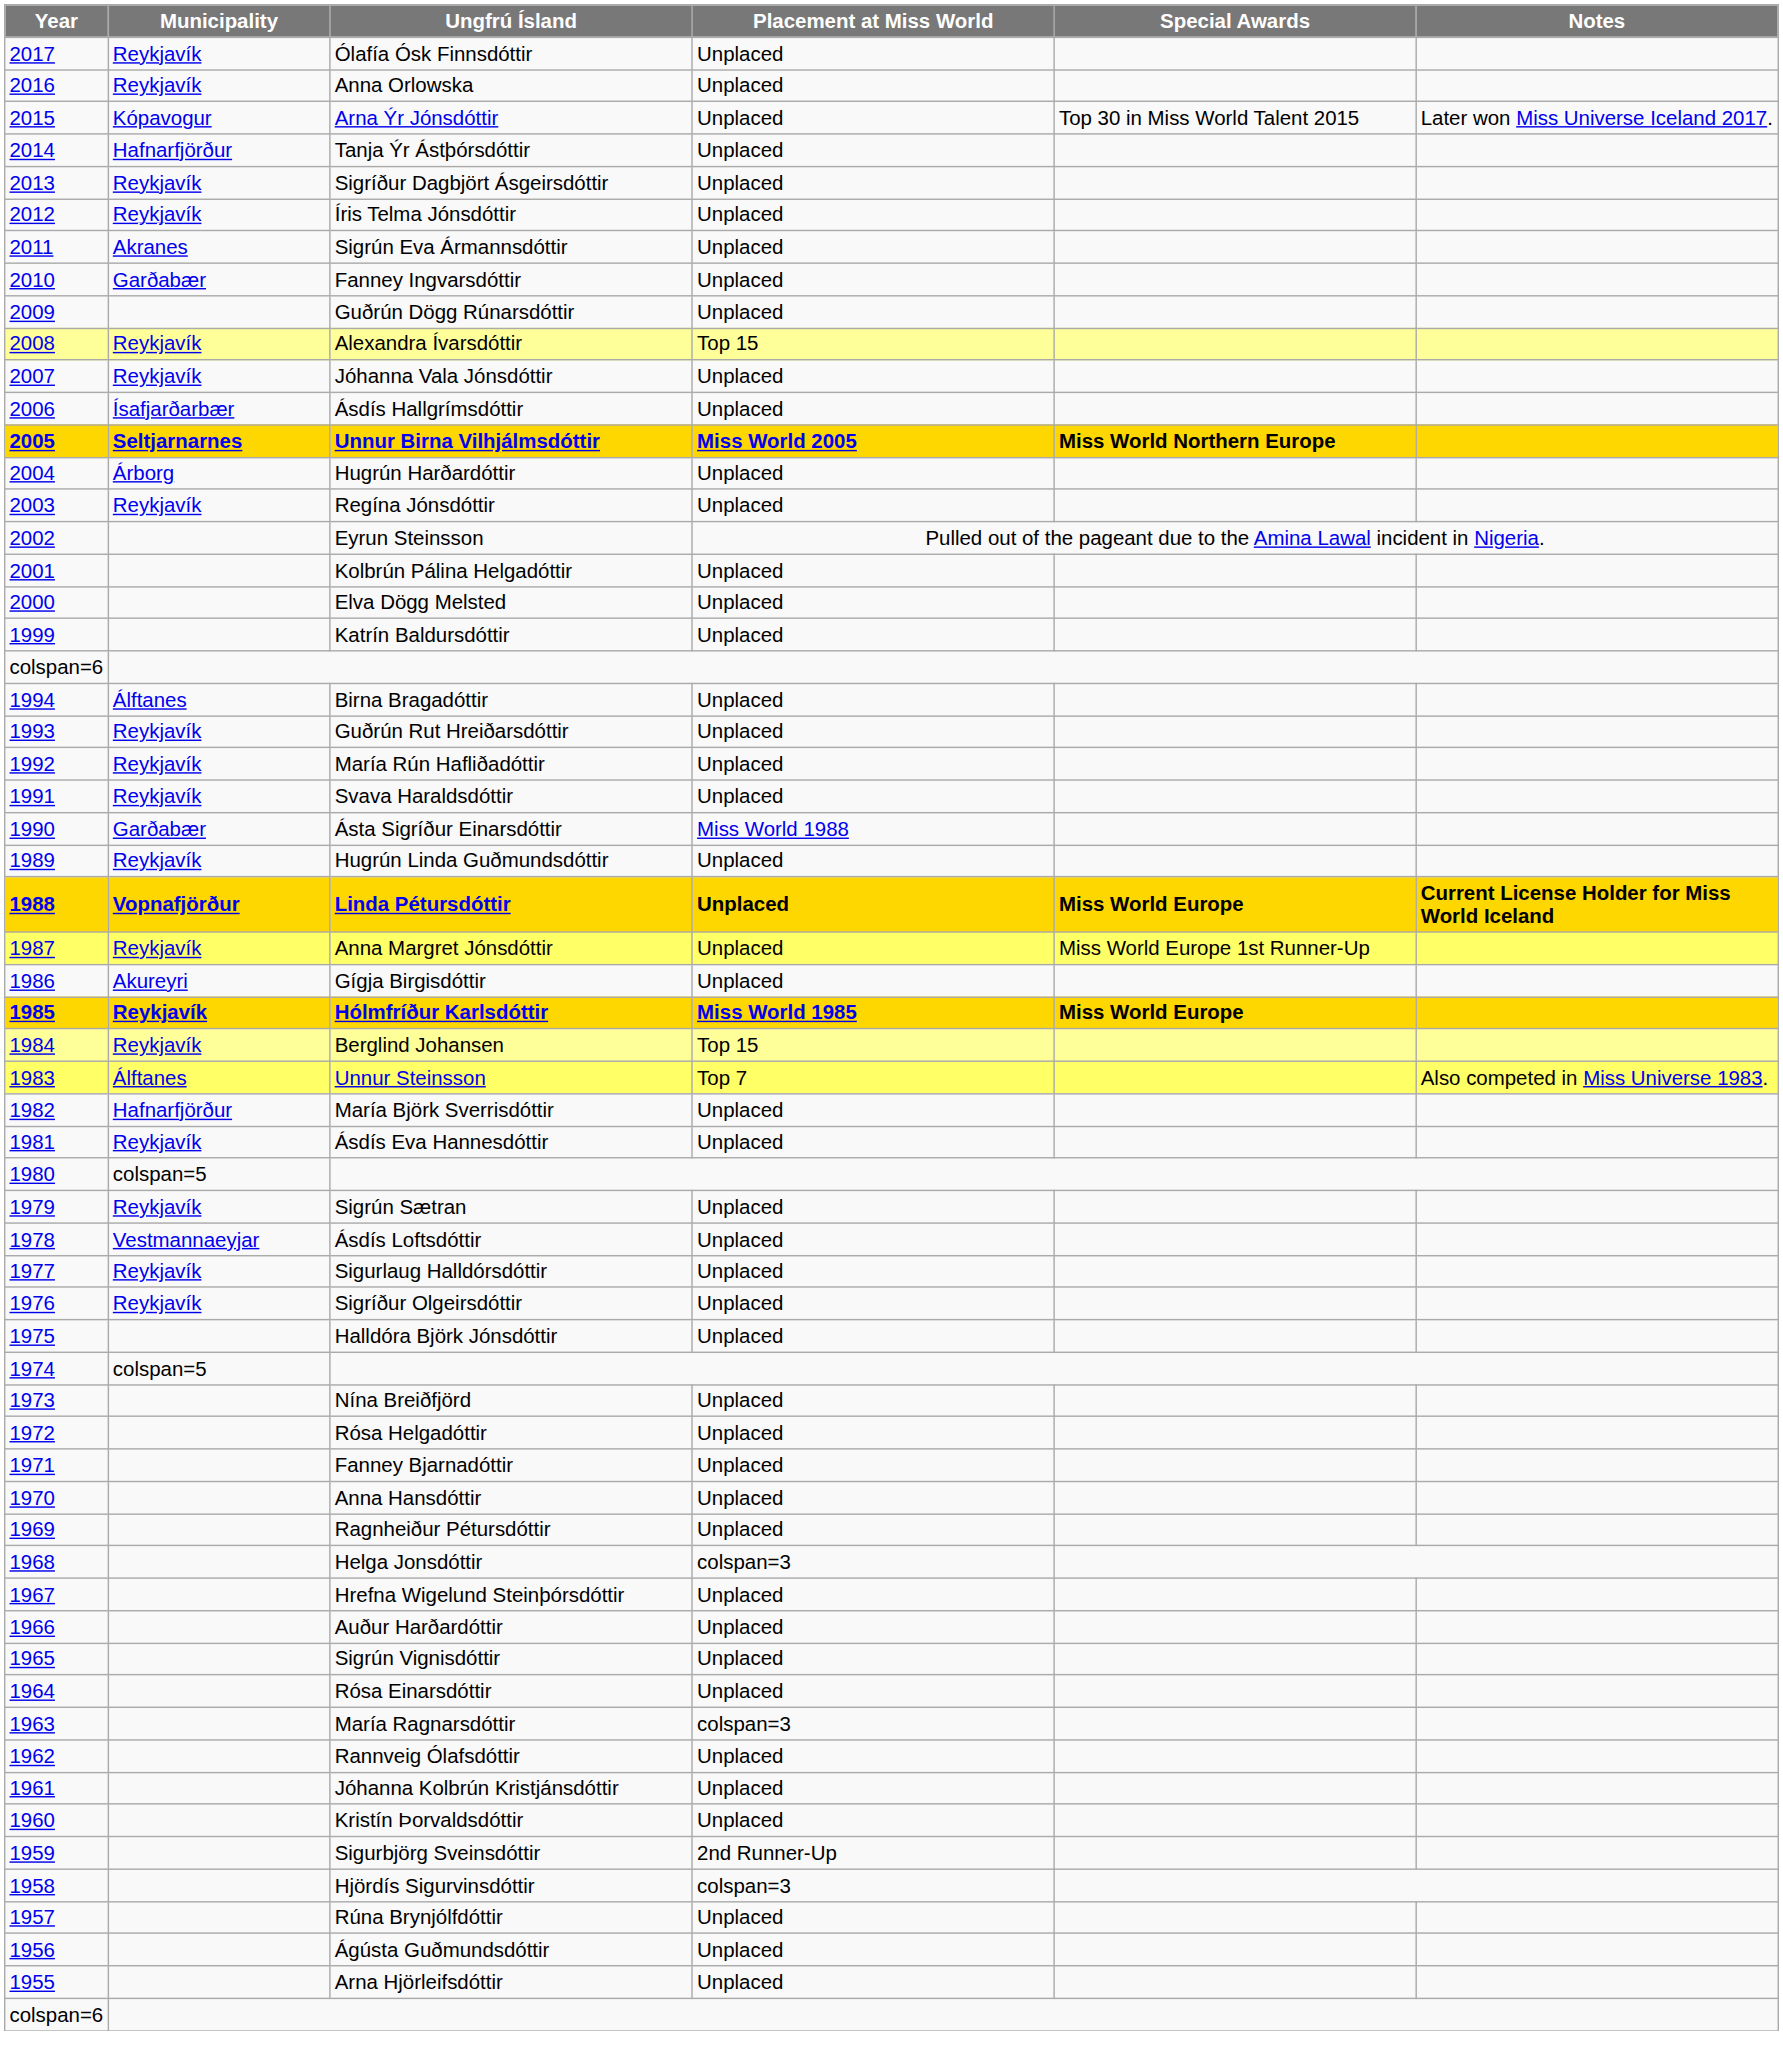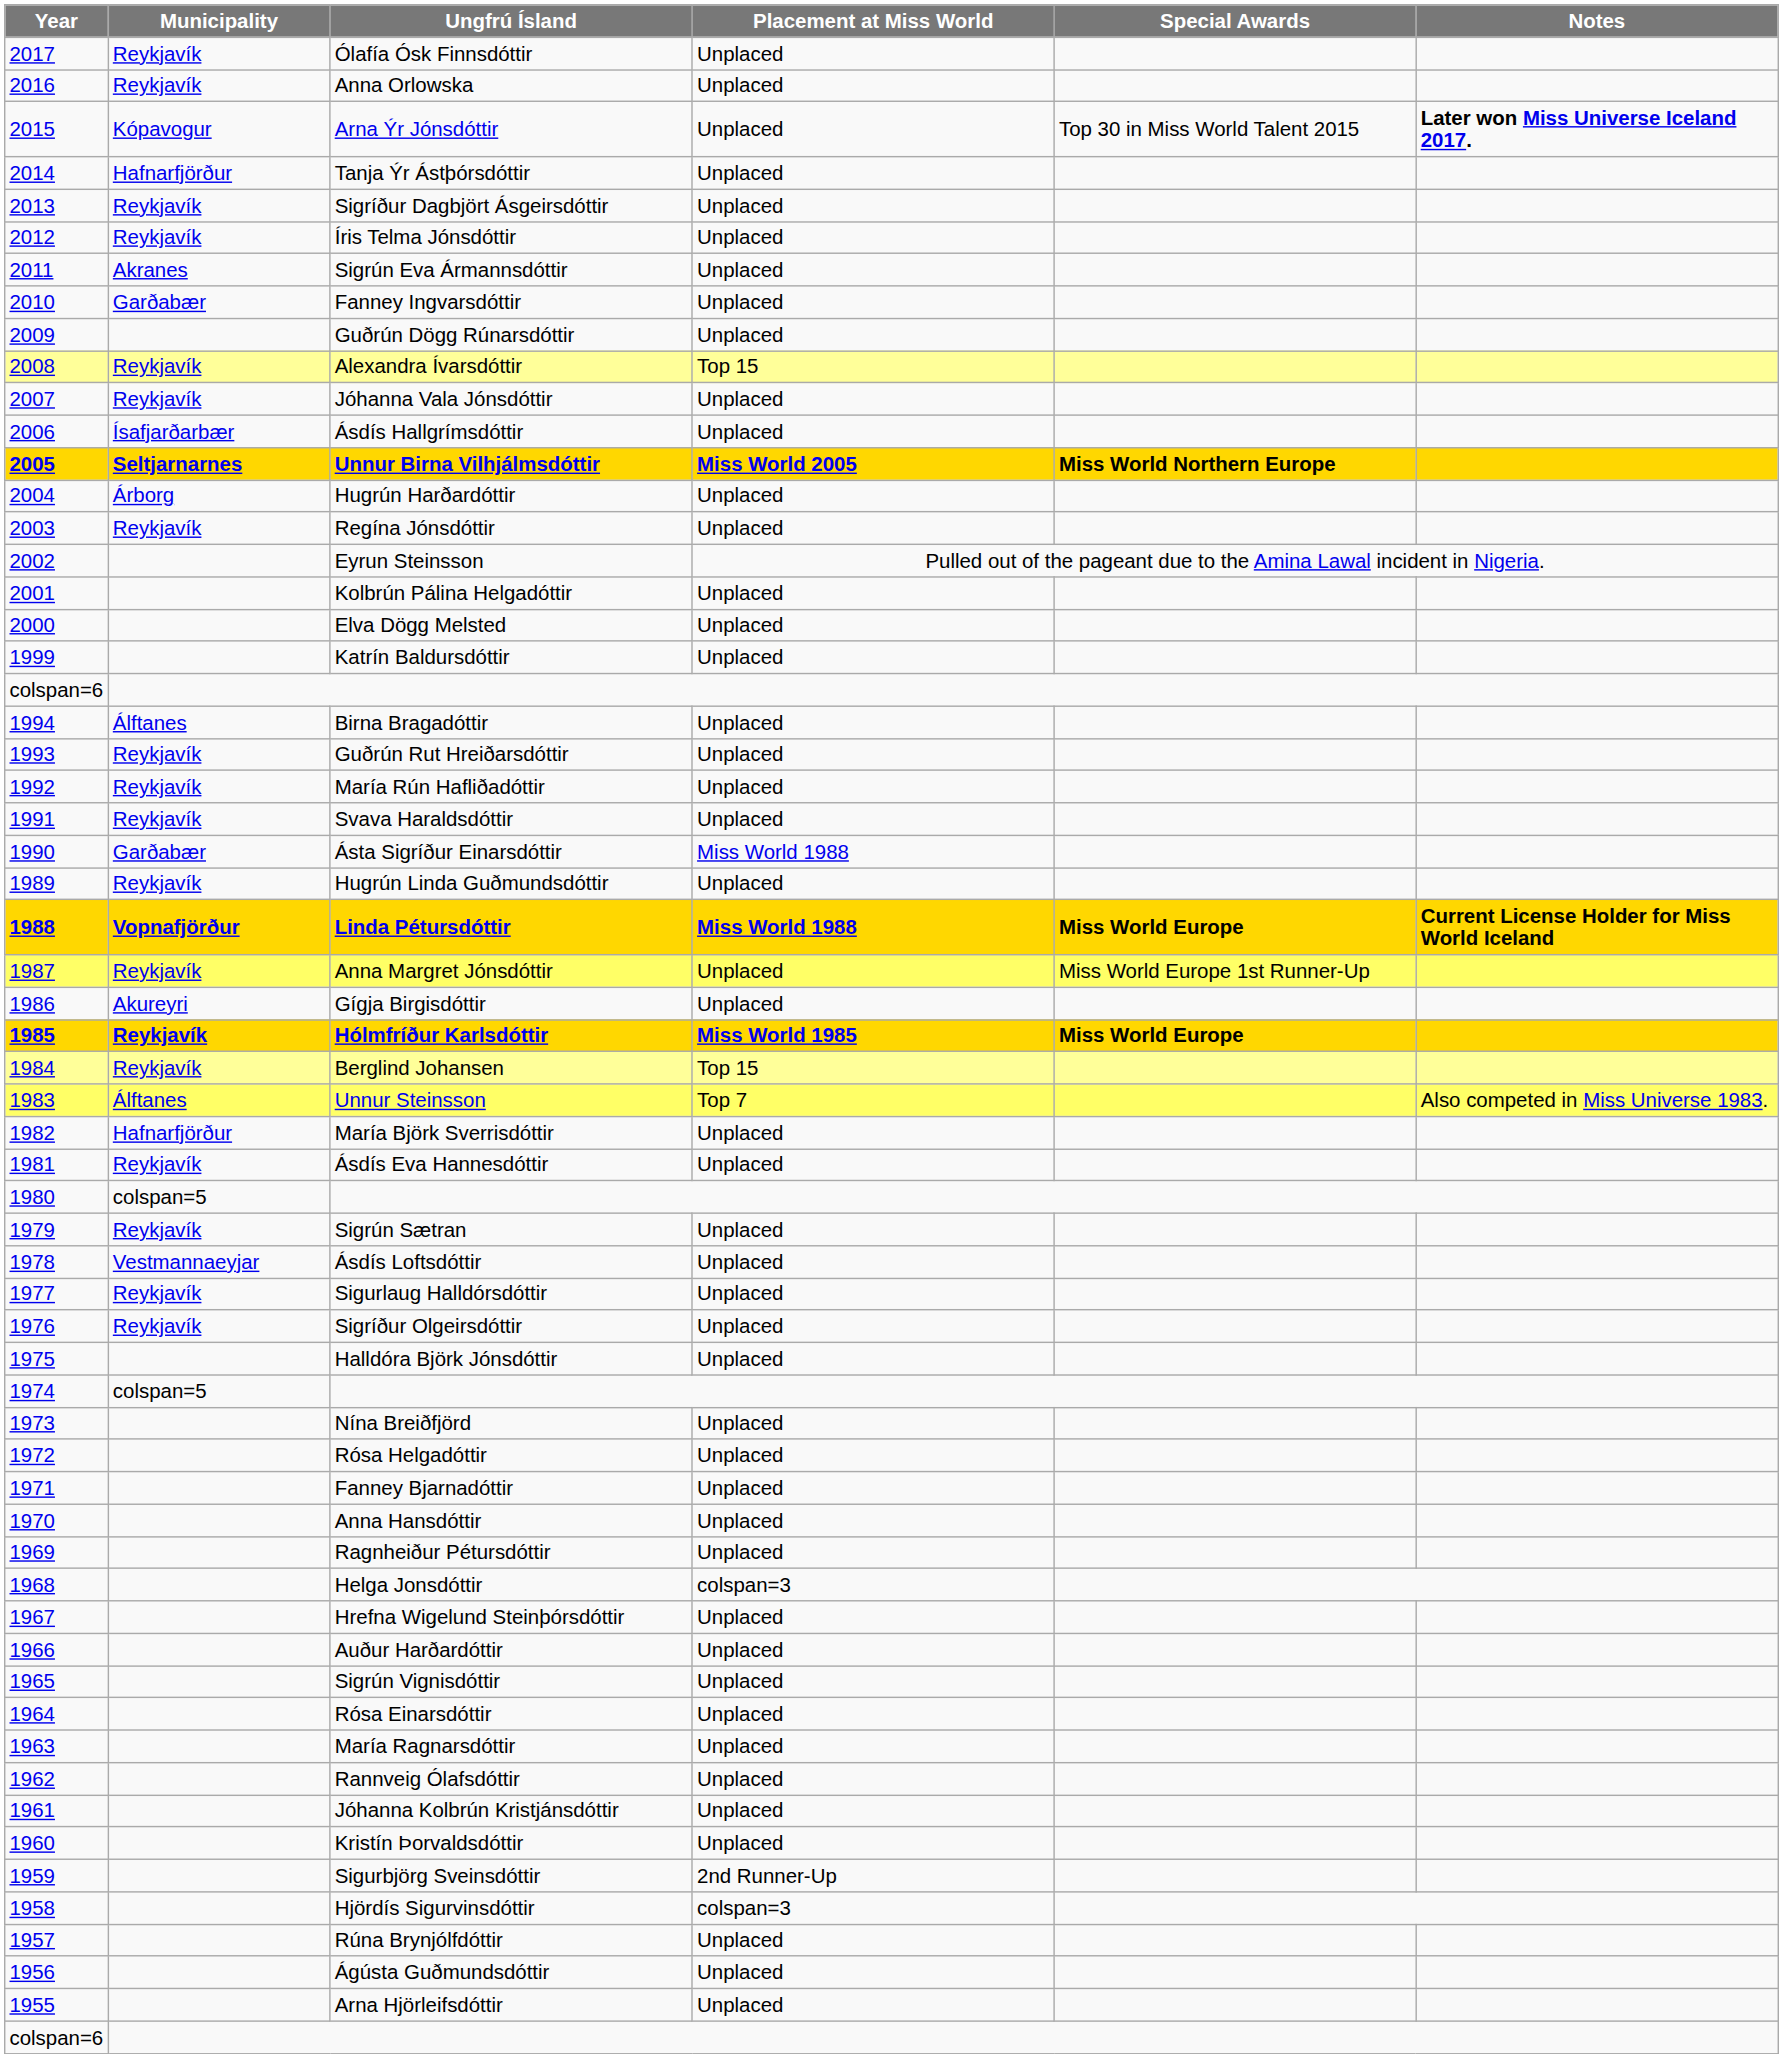(1597, 118) normal -> (1579, 130) bold
(743, 905) Unplaced -> (777, 928) Miss World 1988
(744, 1724) colspan=3 -> (740, 1747) Unplaced
